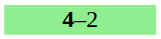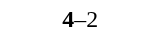(80, 19) lightgreen background -> (80, 19) no background
